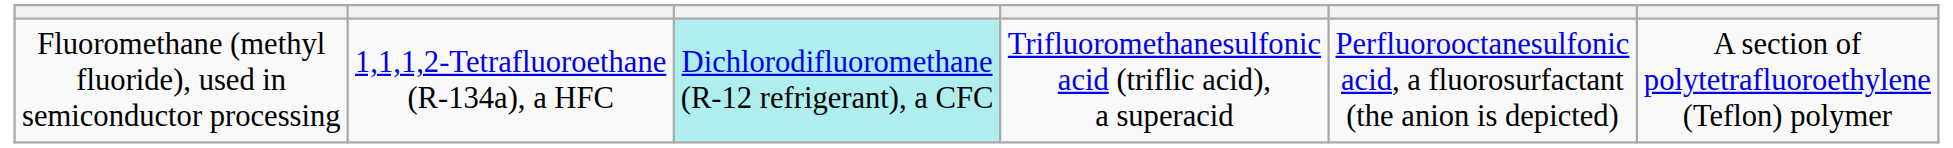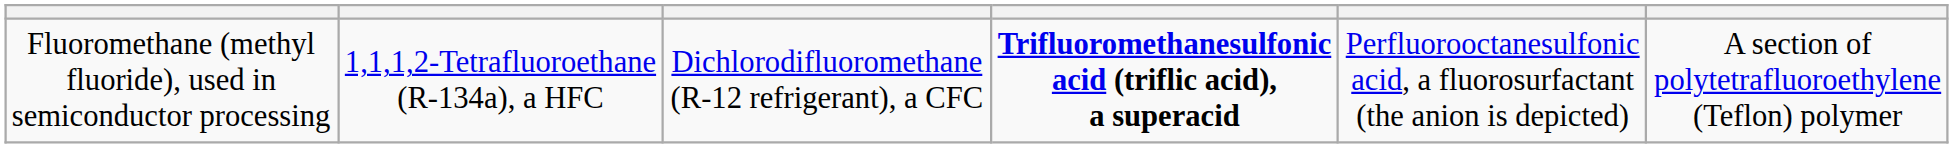(837, 80) paleturquoise background -> (827, 80) no background
(1164, 80) normal -> (1164, 80) bold
